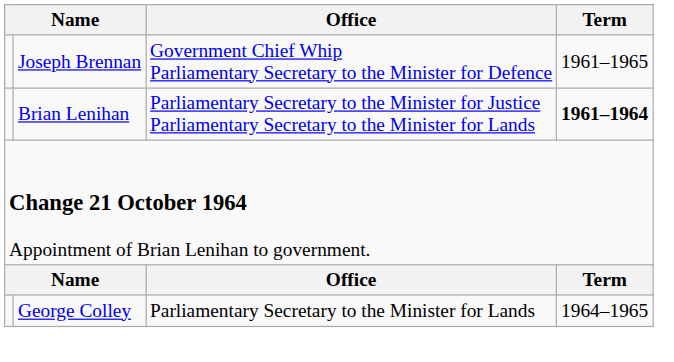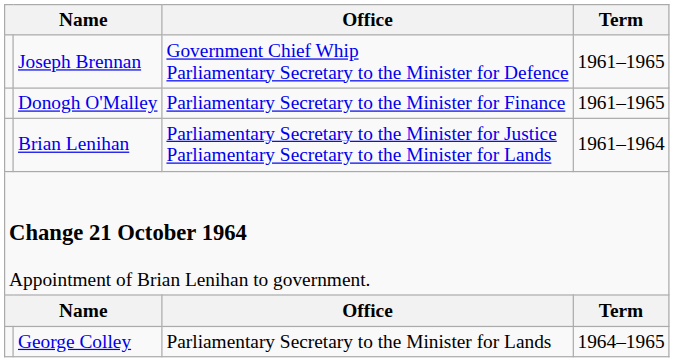+ row: (88, 103)
(605, 113) bold -> (621, 144) normal
